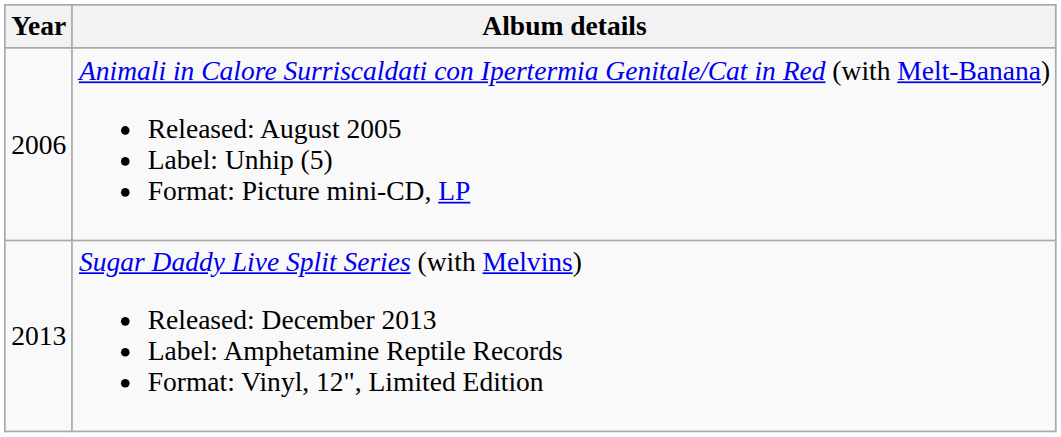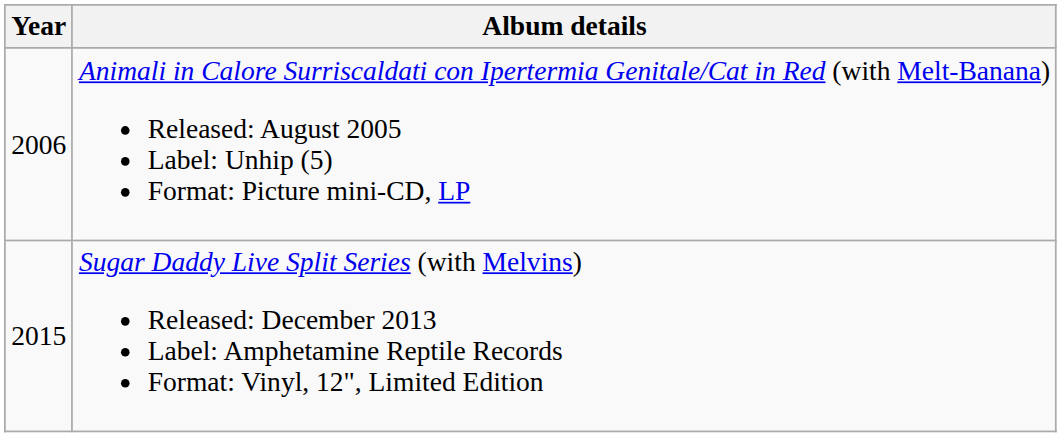(39, 335) 2013 -> (39, 335) 2015
